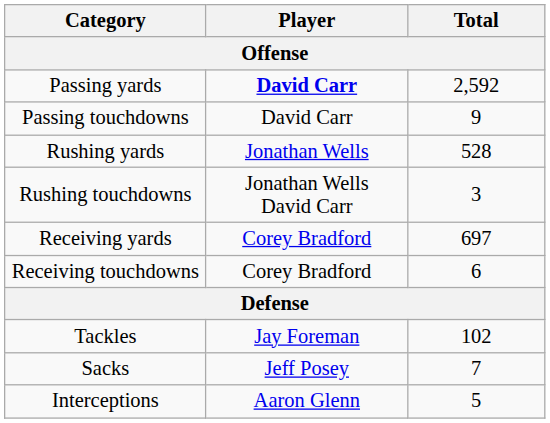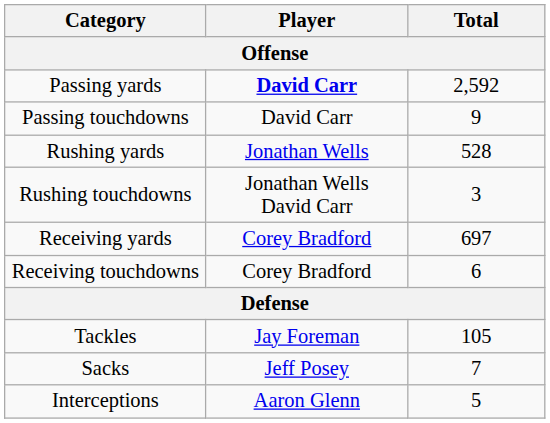(476, 336) 102 -> (476, 336) 105
